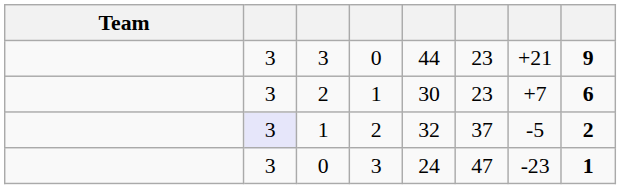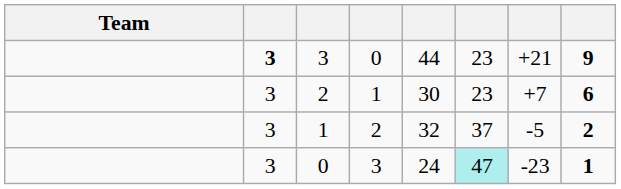(270, 58) normal -> (270, 58) bold
(270, 130) lavender background -> (270, 130) no background
(482, 165) no background -> (482, 165) paleturquoise background
